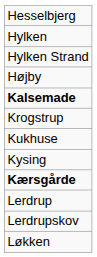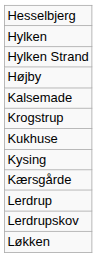(42, 97) bold -> (40, 97) normal
(42, 180) bold -> (39, 180) normal
